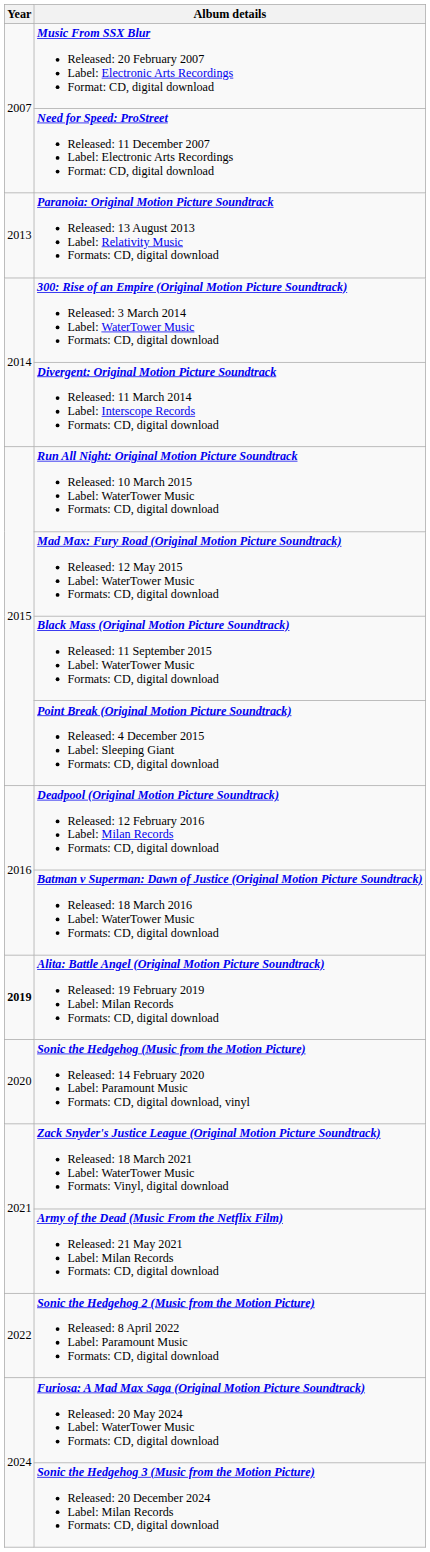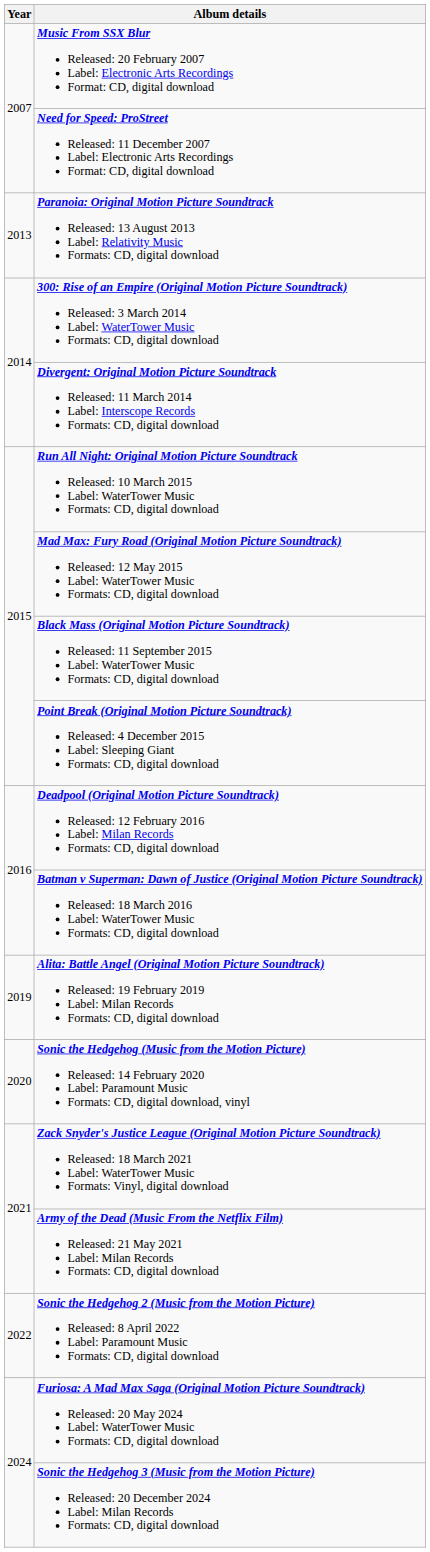(19, 997) bold -> (19, 997) normal
